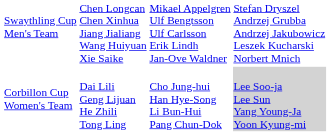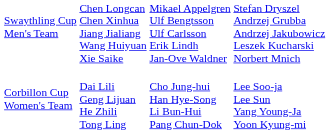(270, 105) lightgrey background -> (270, 105) no background
